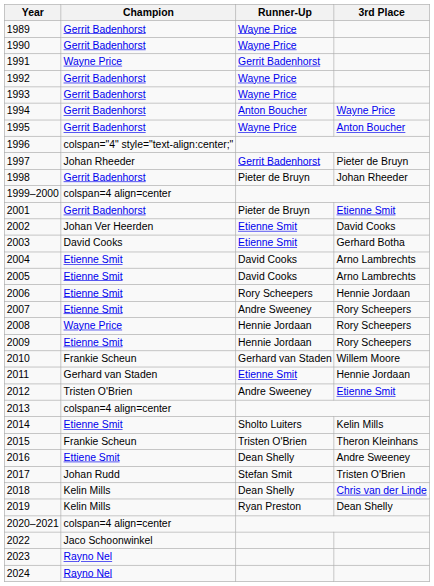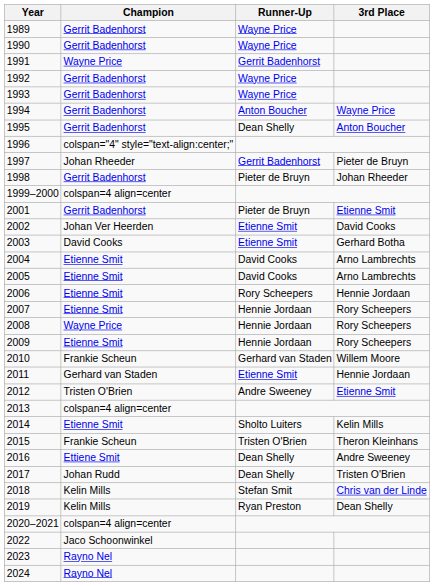(267, 128) Wayne Price -> (266, 128) Dean Shelly
(275, 309) Andre Sweeney -> (275, 309) Hennie Jordaan
(265, 474) Stefan Smit -> (266, 474) Dean Shelly
(266, 491) Dean Shelly -> (265, 491) Stefan Smit
